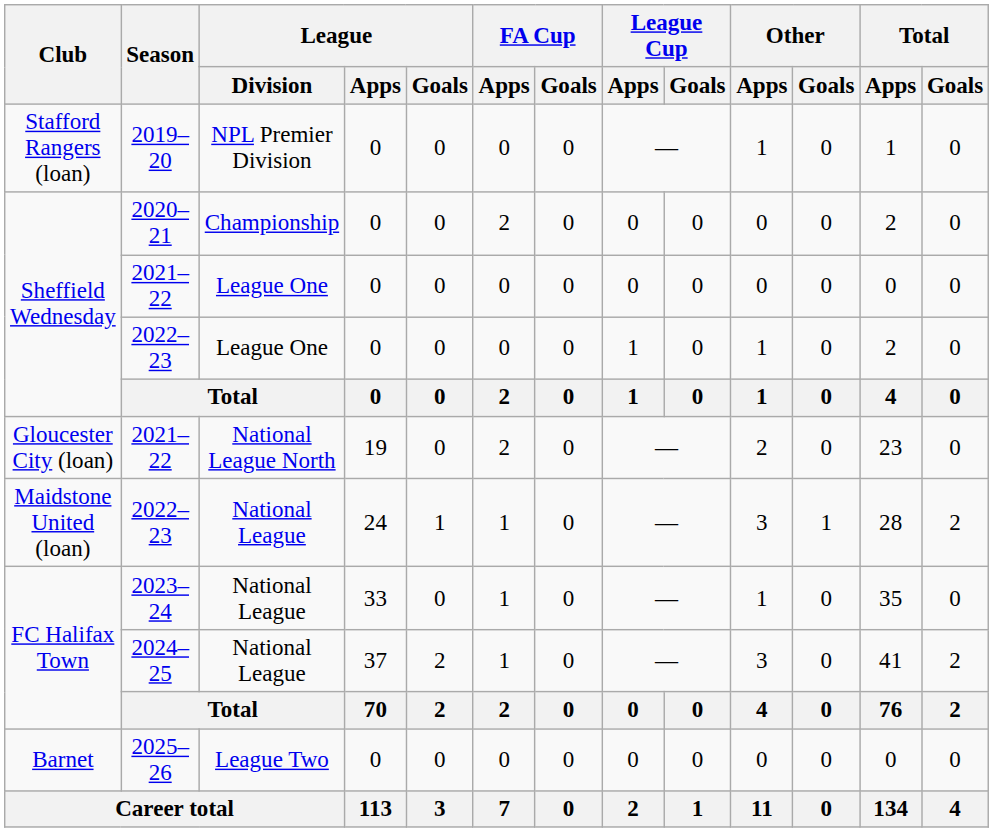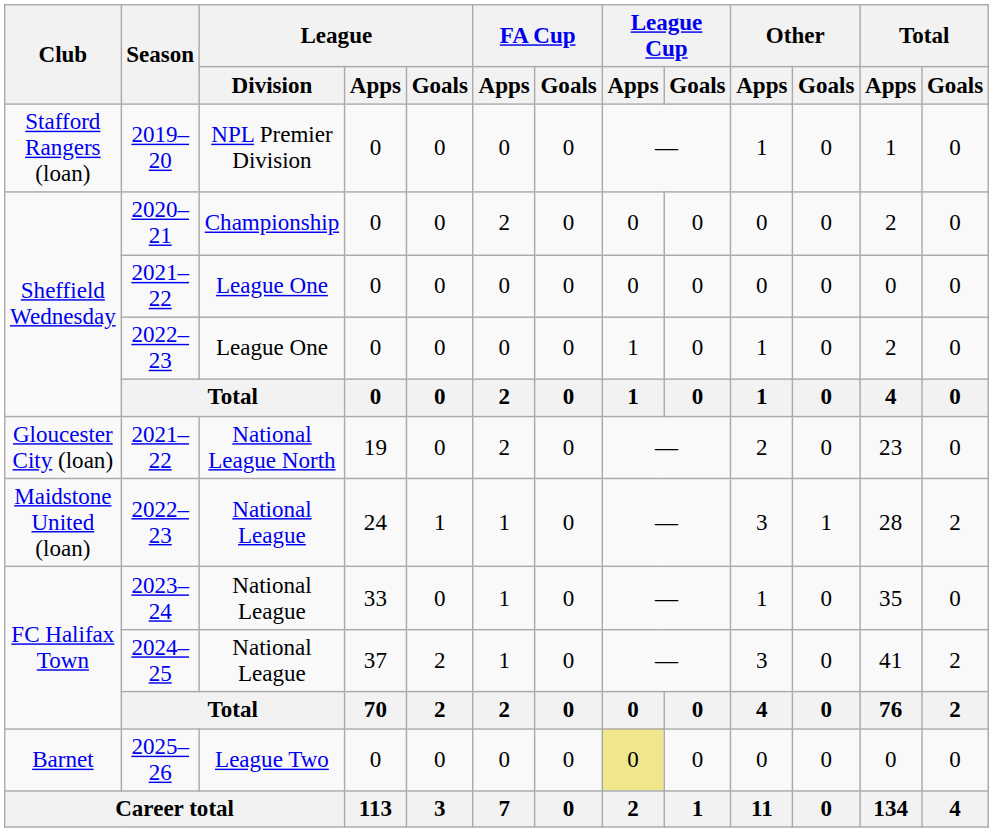(633, 759) no background -> (633, 759) khaki background
